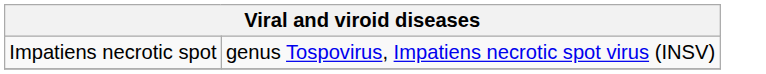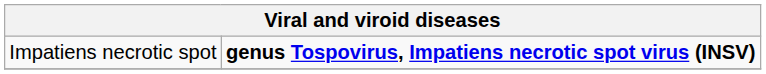(471, 52) normal -> (491, 52) bold
